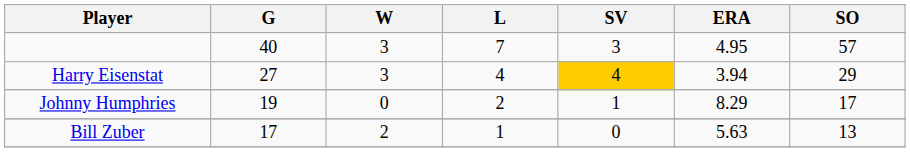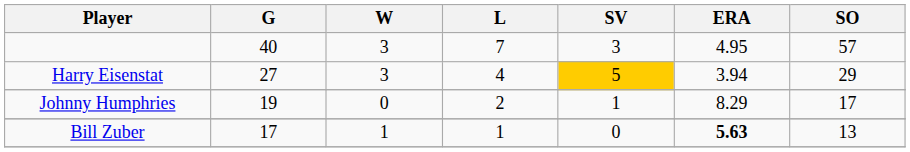(616, 75) 4 -> (616, 75) 5
(384, 132) 2 -> (384, 132) 1
(732, 132) normal -> (732, 132) bold
